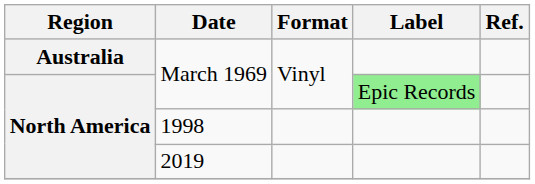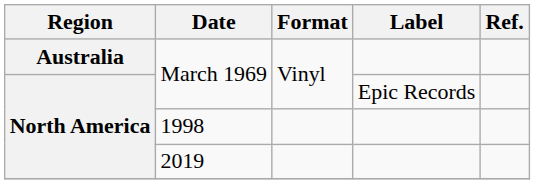(417, 91) lightgreen background -> (417, 91) no background
